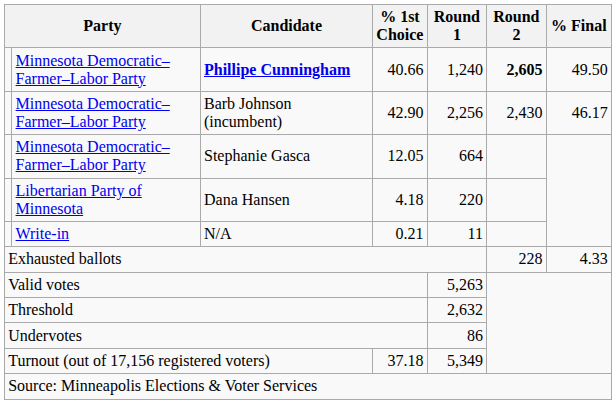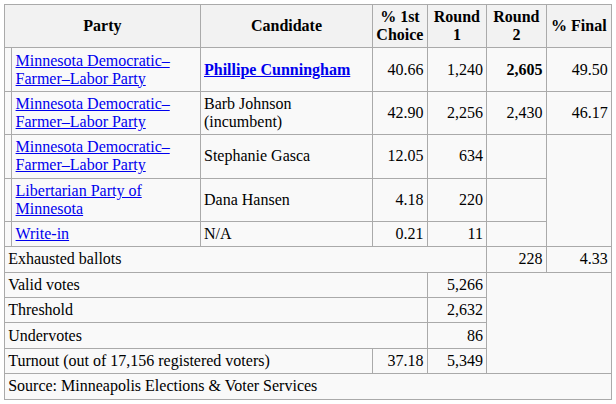(471, 156) 664 -> (471, 156) 634
(465, 284) 5,263 -> (465, 284) 5,266
